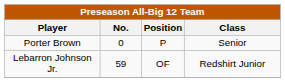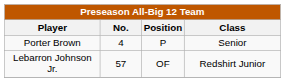(121, 43) 0 -> (121, 43) 4
(121, 64) 59 -> (121, 64) 57
